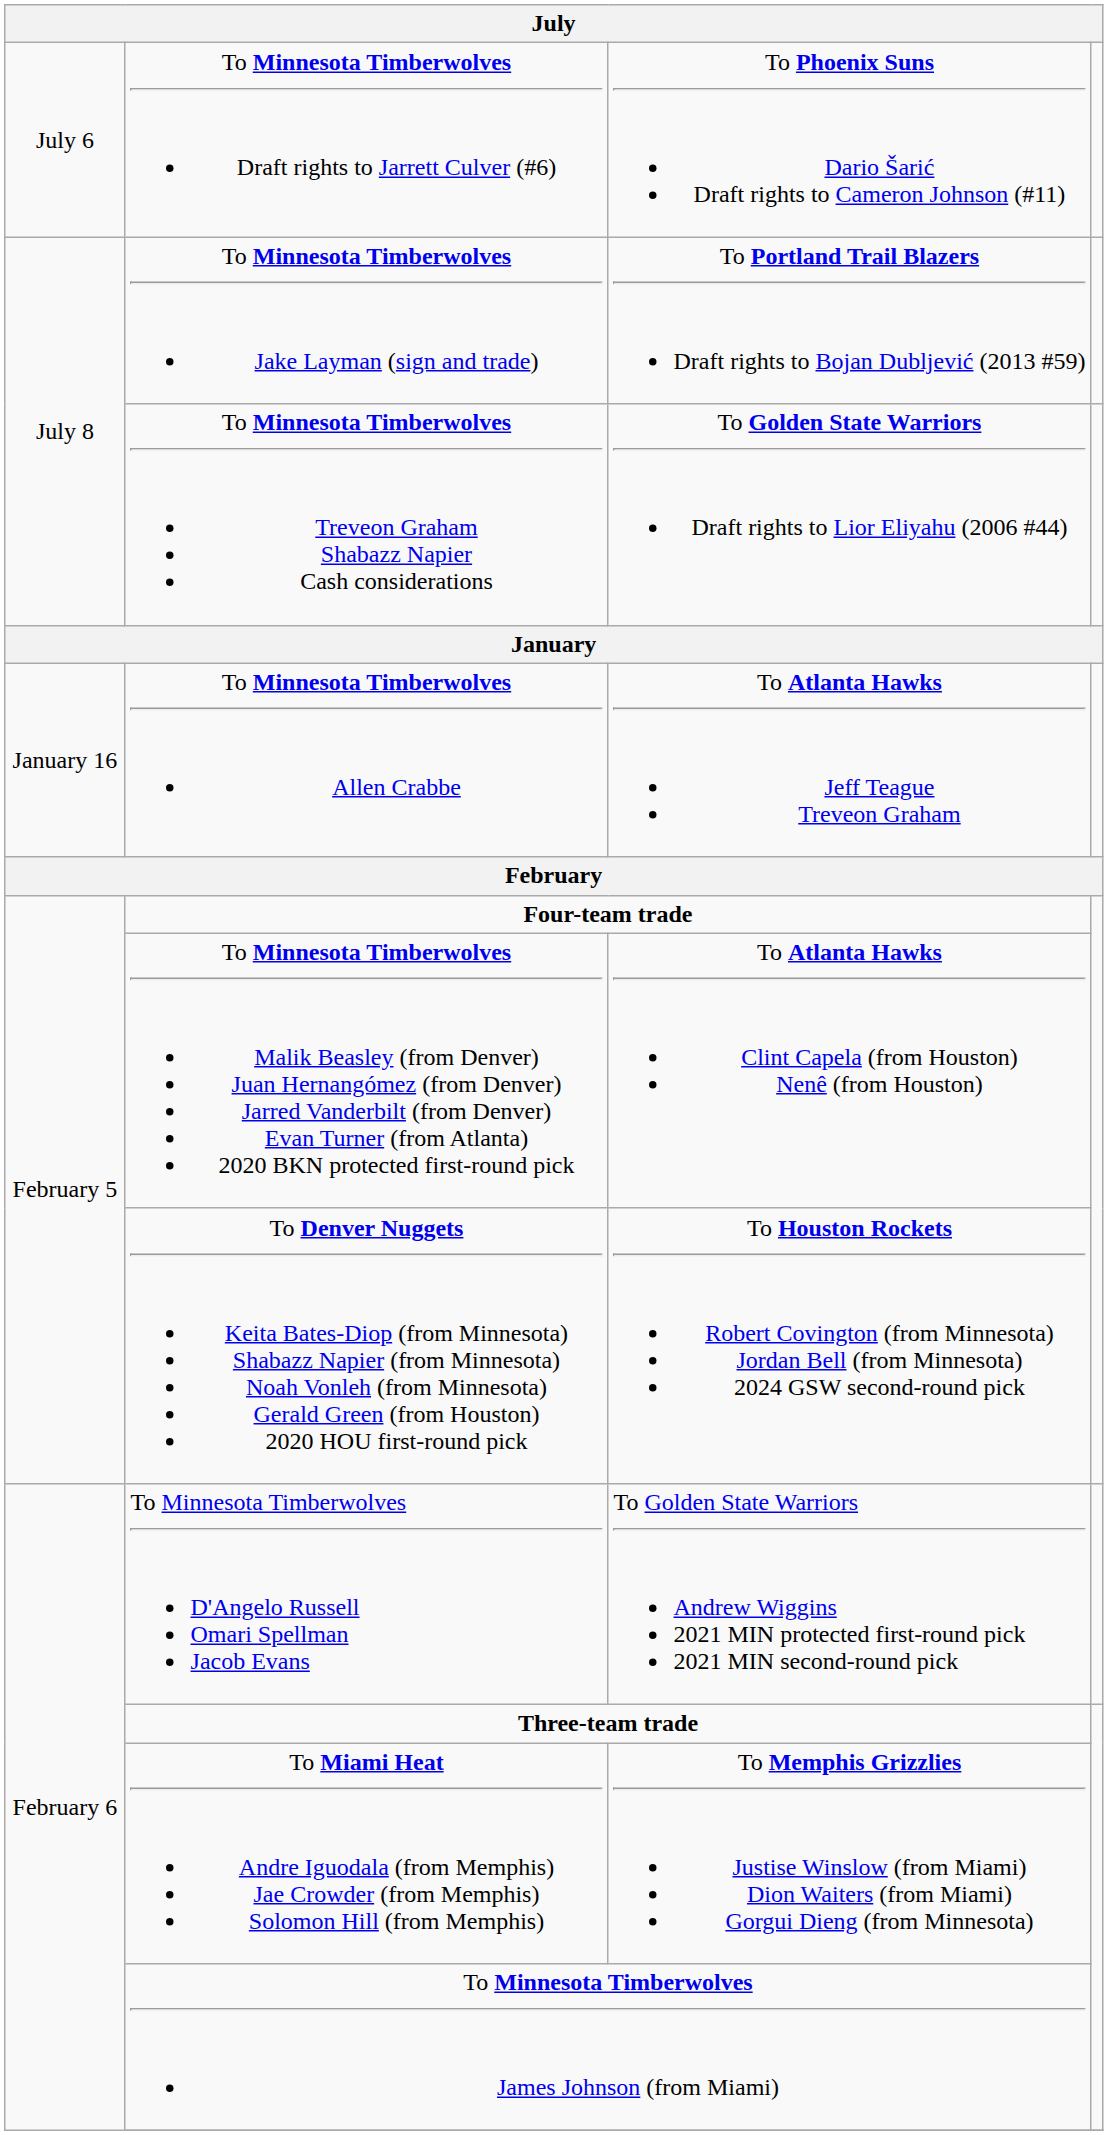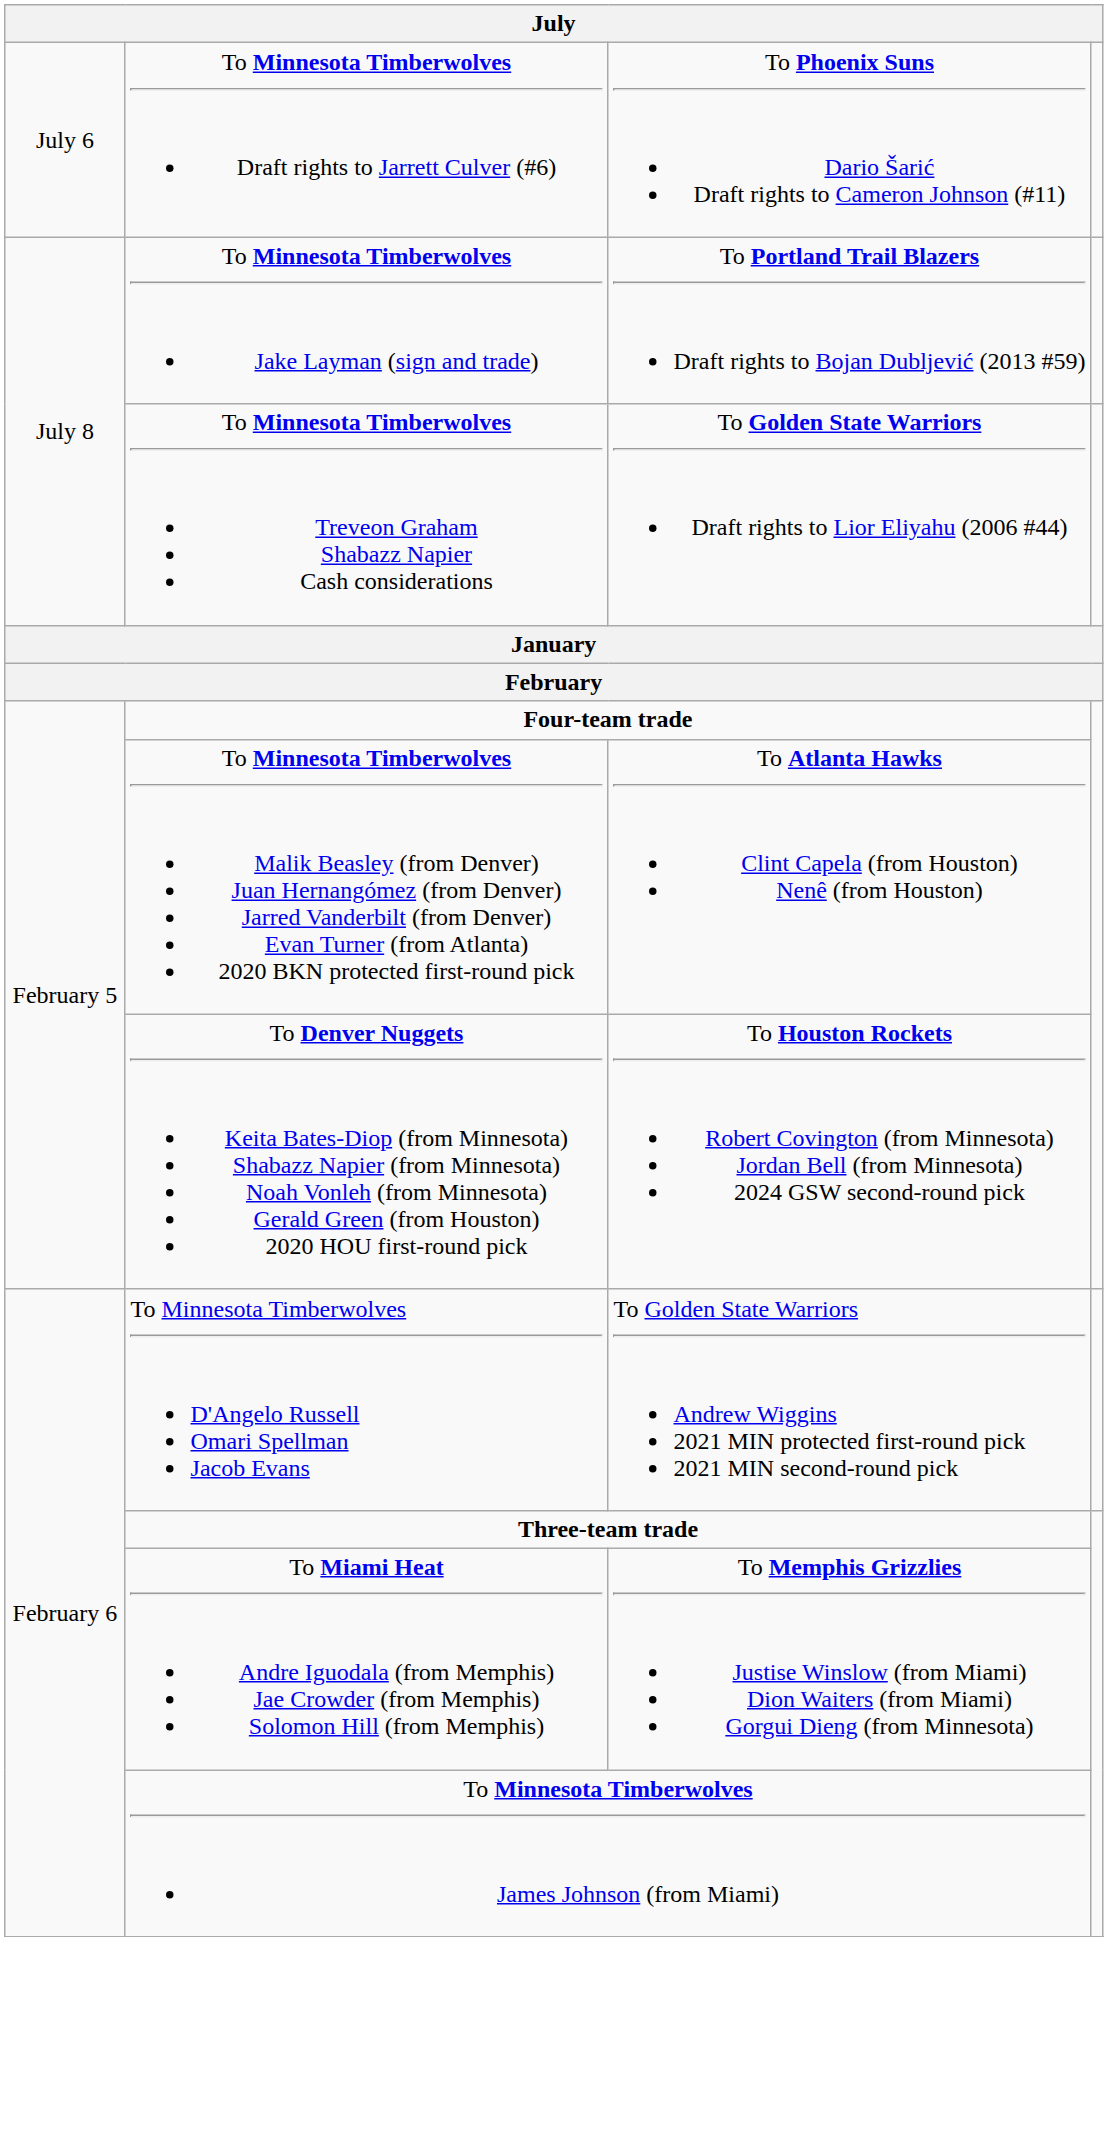- row: (366, 735)
